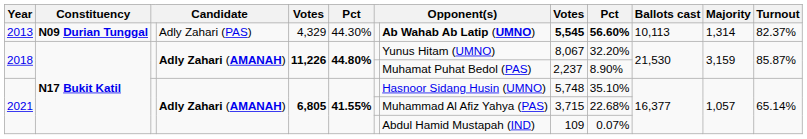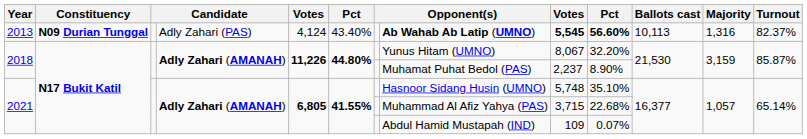(312, 32) 4,329 -> (312, 32) 4,124
(351, 32) 44.30% -> (351, 32) 43.40%
(721, 32) 1,314 -> (721, 32) 1,316
